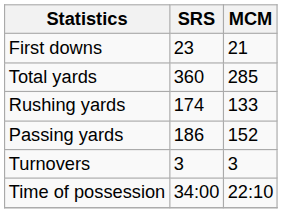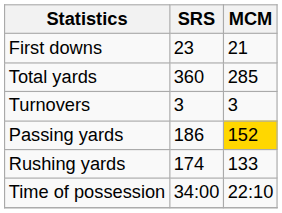rows swapped: (67, 105) <-> (49, 163)
(243, 134) no background -> (243, 134) gold background
